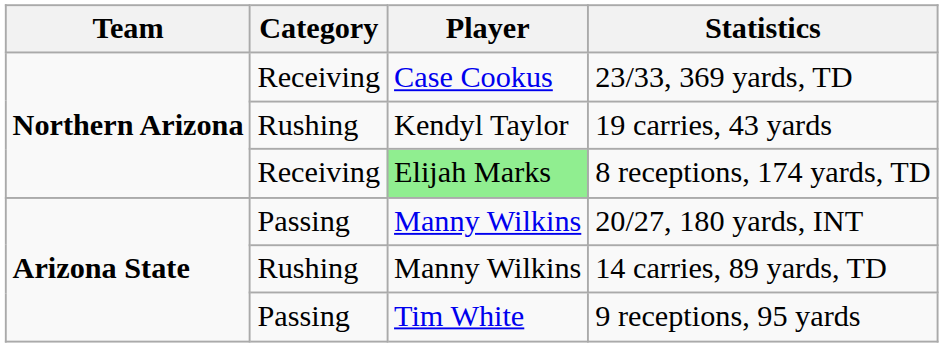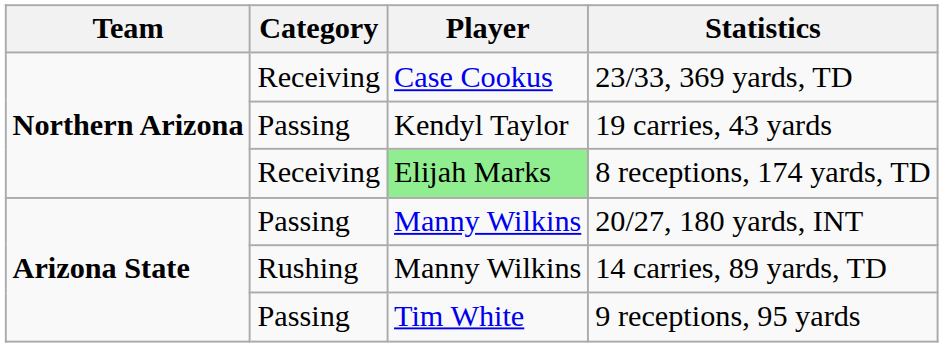(308, 124) Rushing -> (304, 124) Passing
